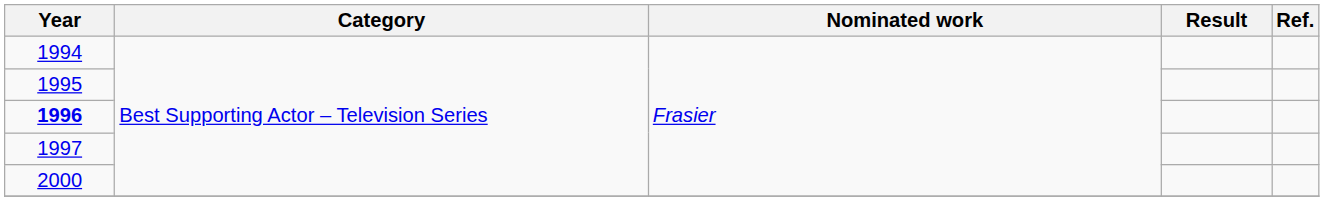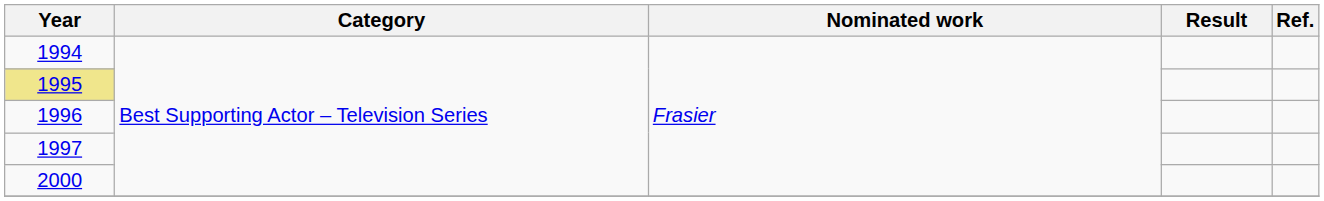(60, 84) no background -> (60, 84) khaki background
(60, 116) bold -> (60, 116) normal
